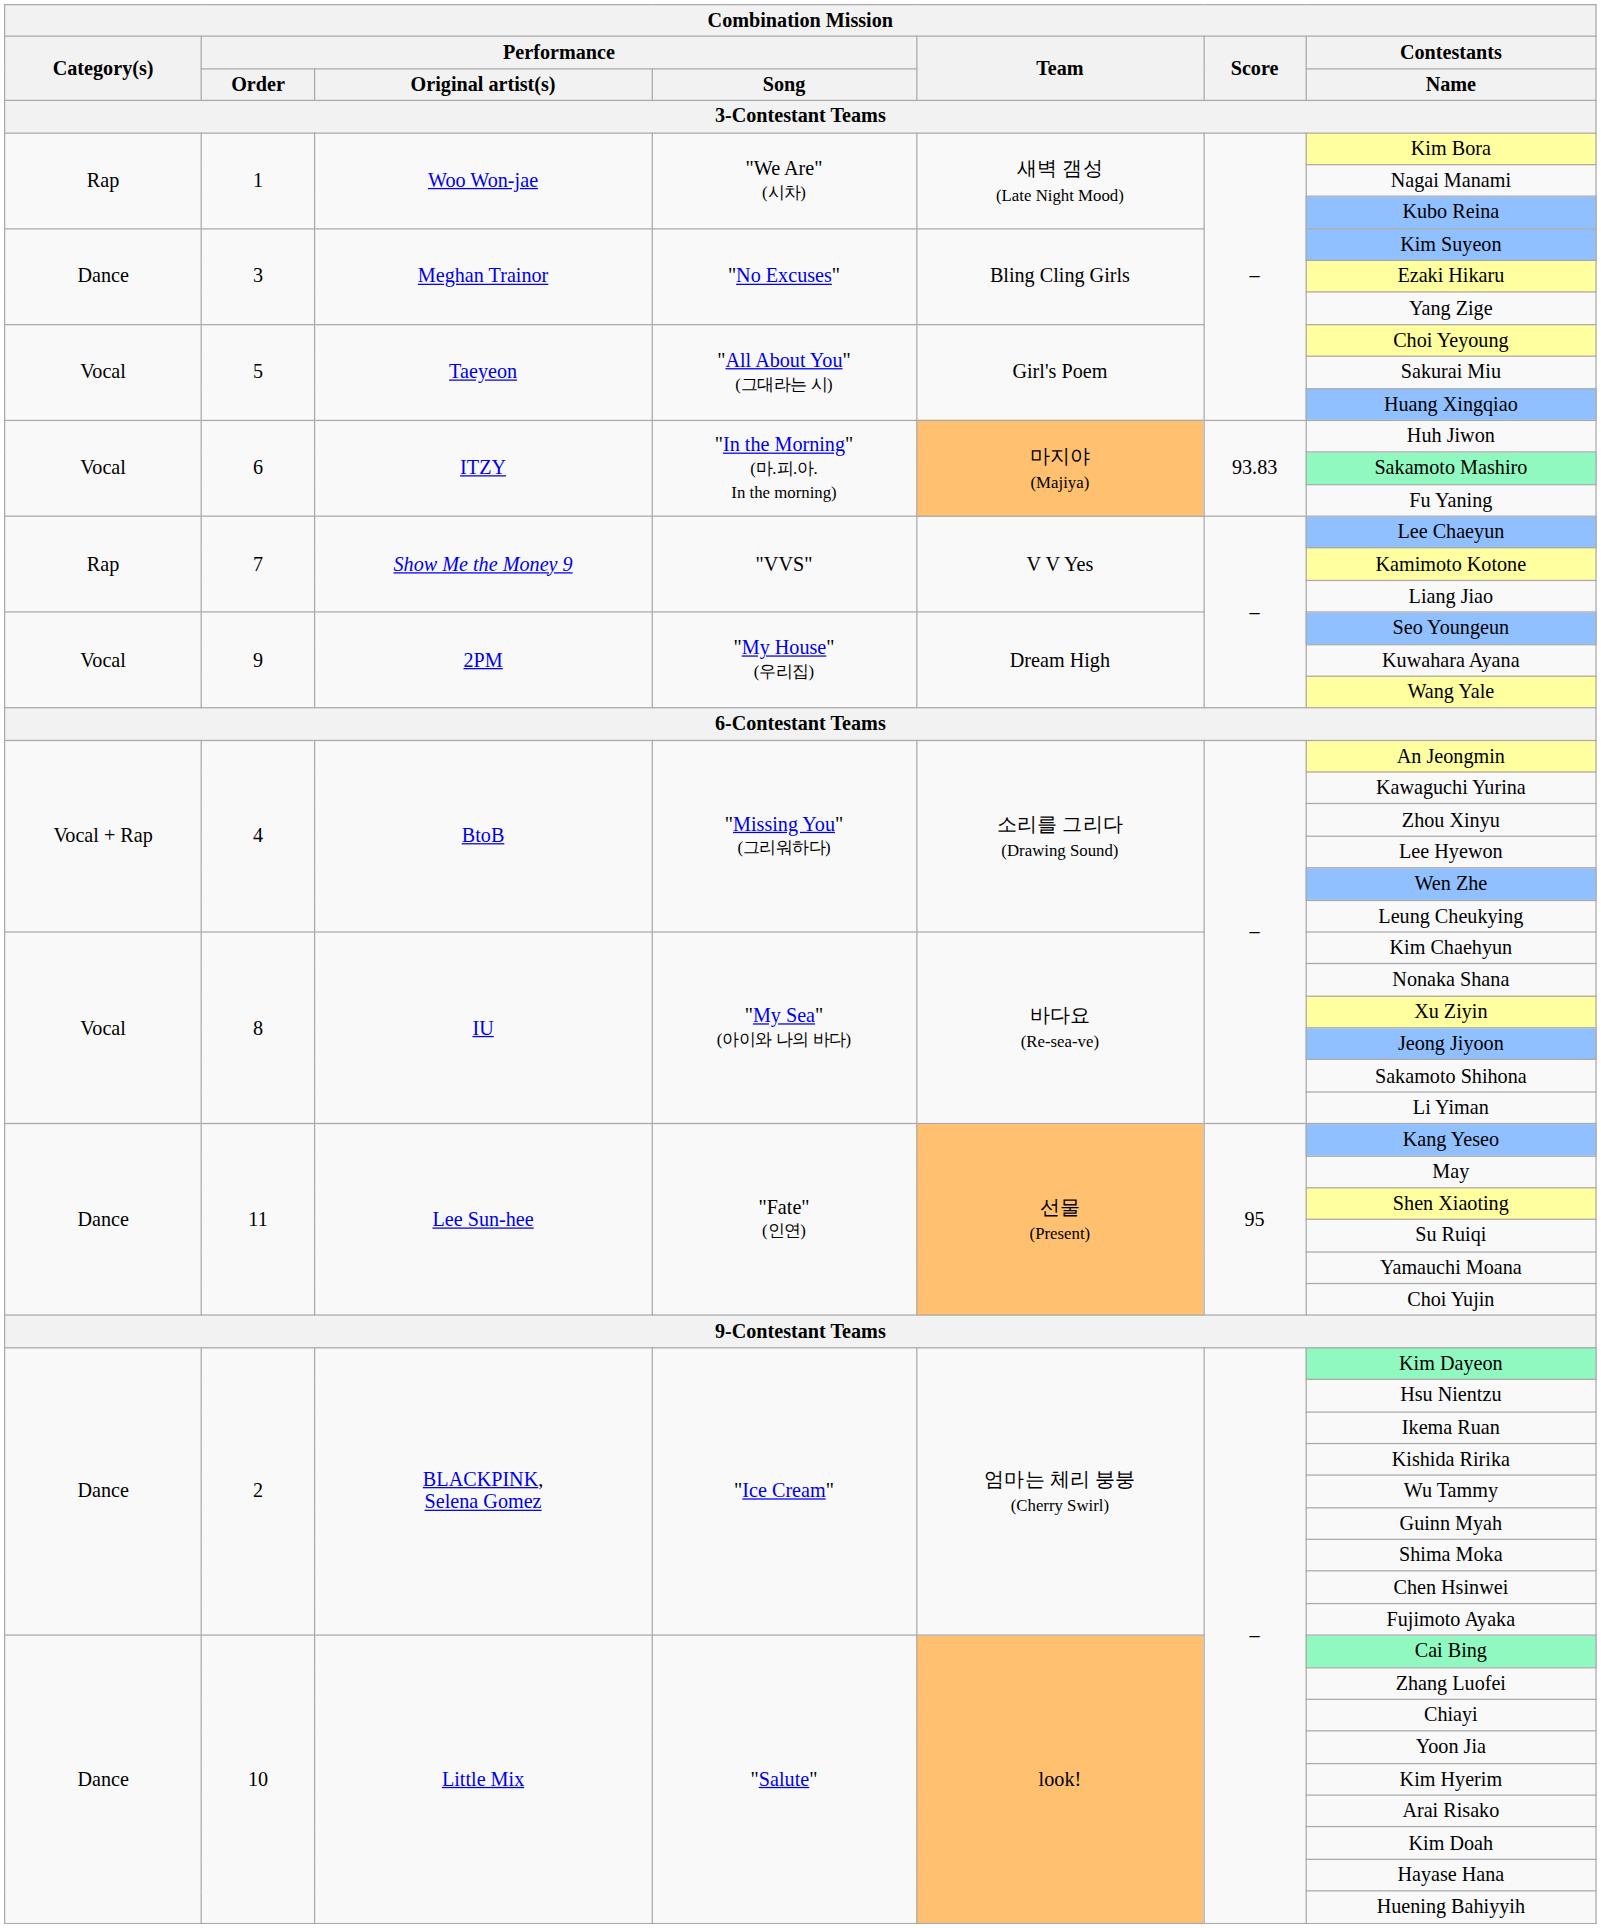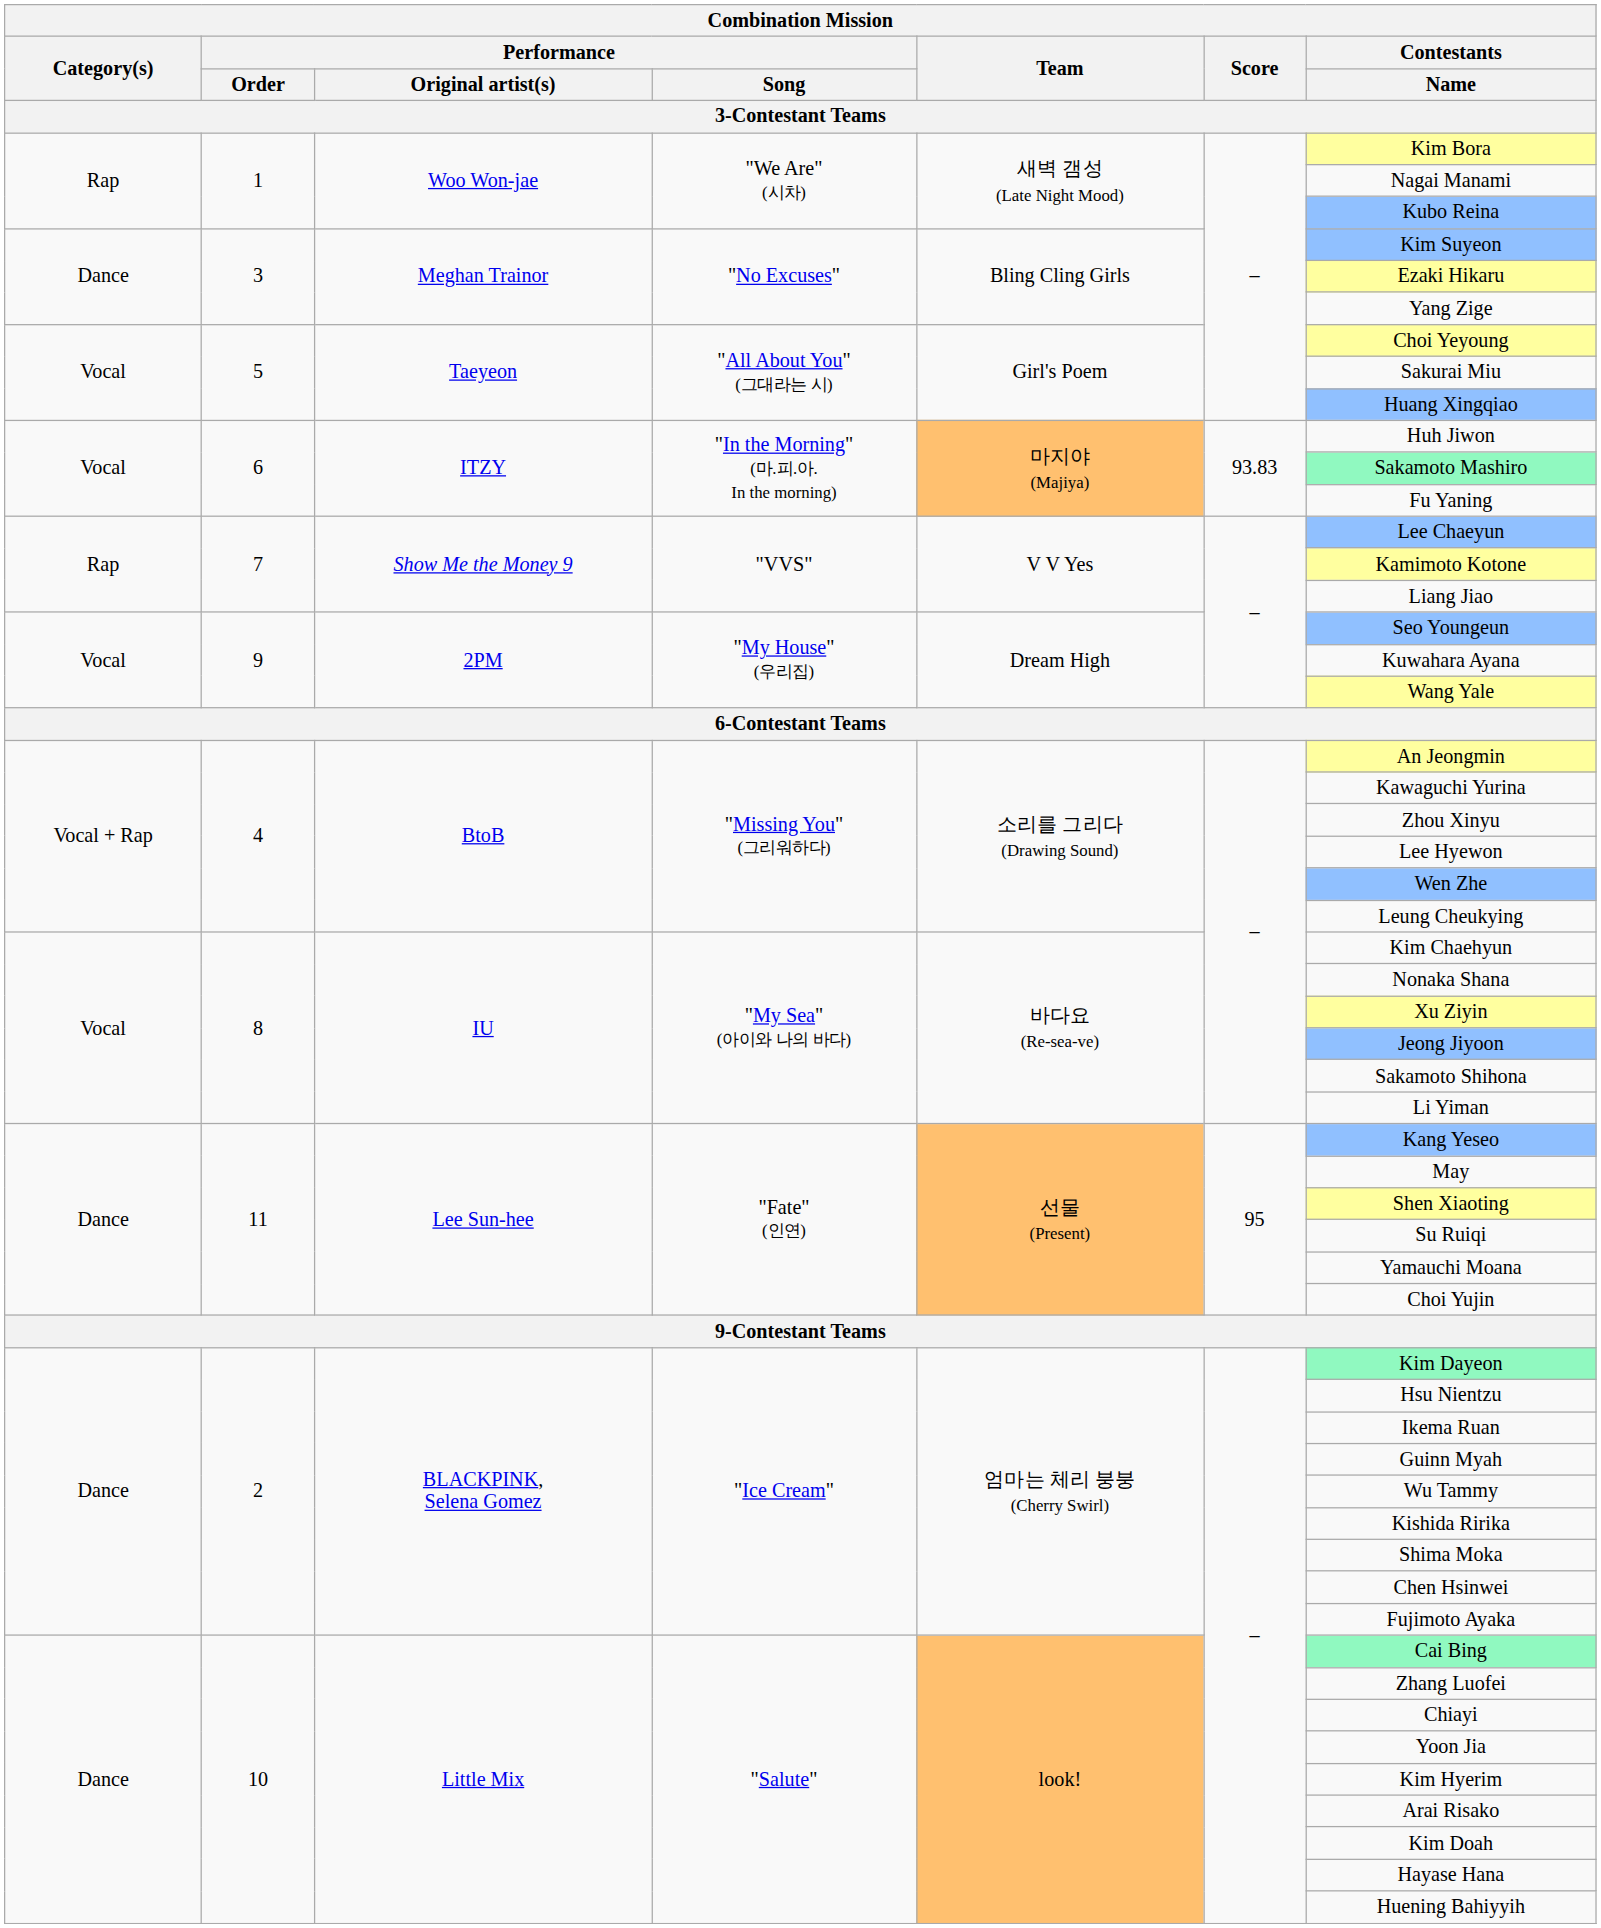(1451, 1459) Kishida Ririka -> (1451, 1459) Guinn Myah
(1451, 1523) Guinn Myah -> (1451, 1523) Kishida Ririka
